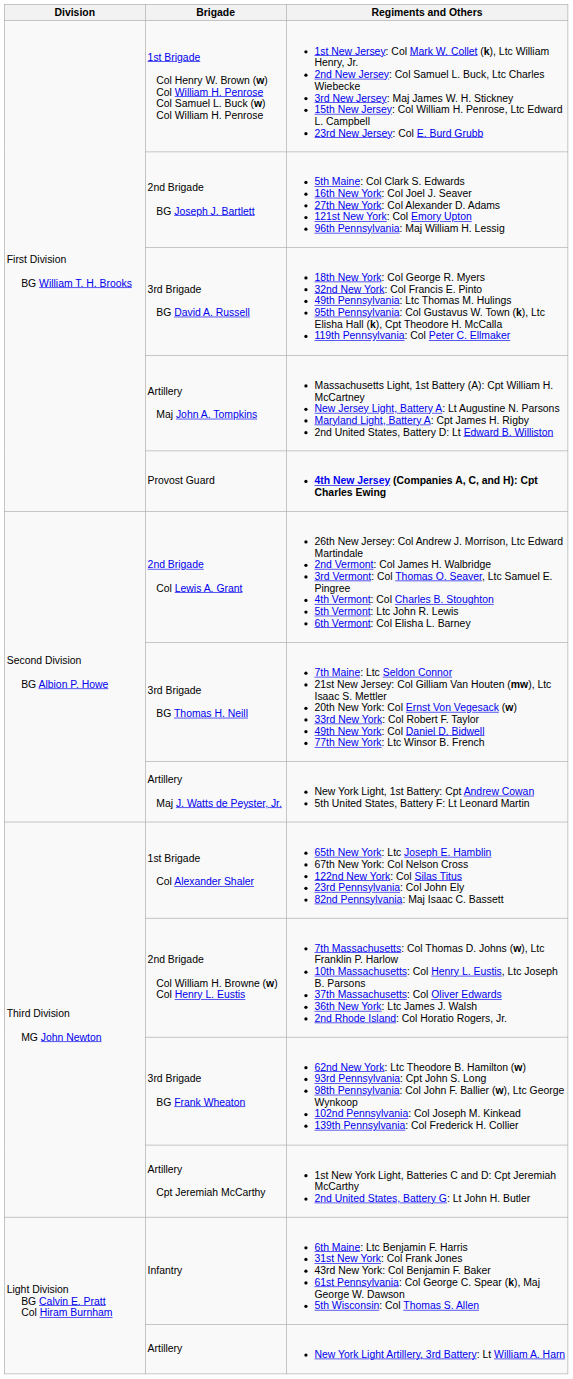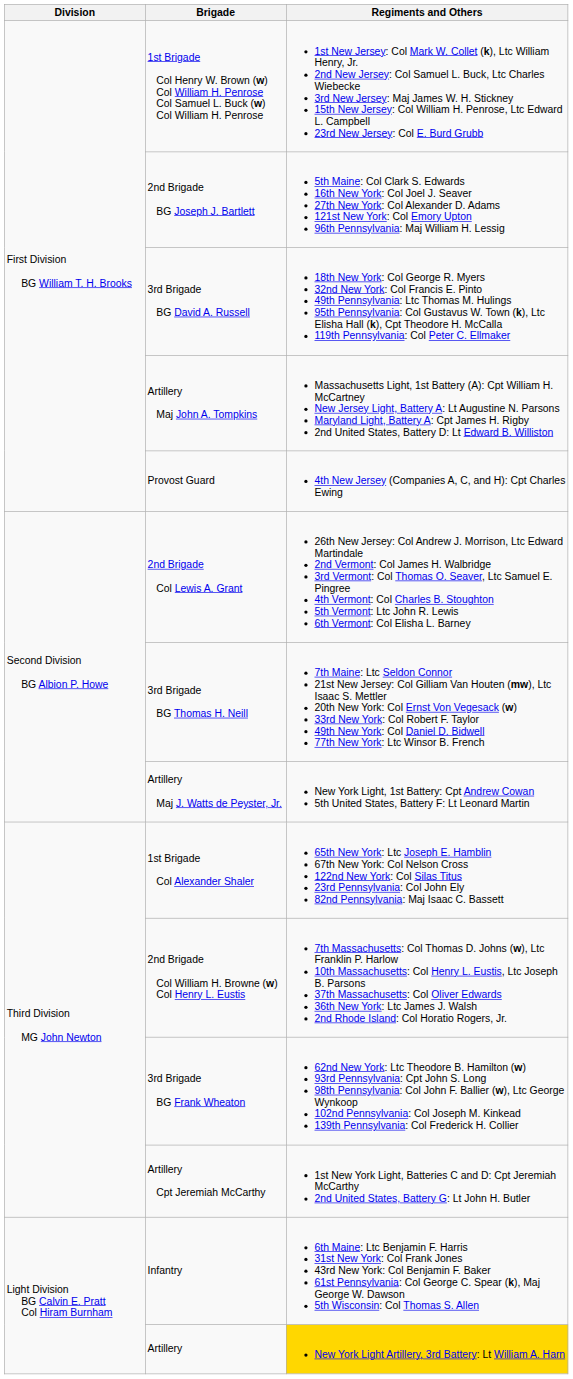(427, 487) bold -> (427, 487) normal
(427, 1355) no background -> (427, 1355) gold background
